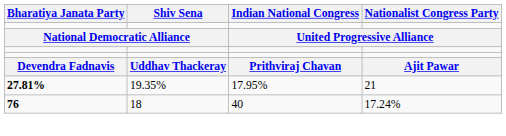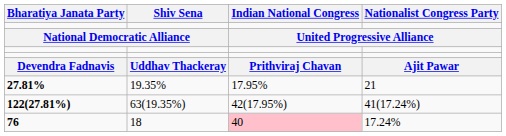+ row: (39, 104)
(237, 104) no background -> (237, 122) pink background
